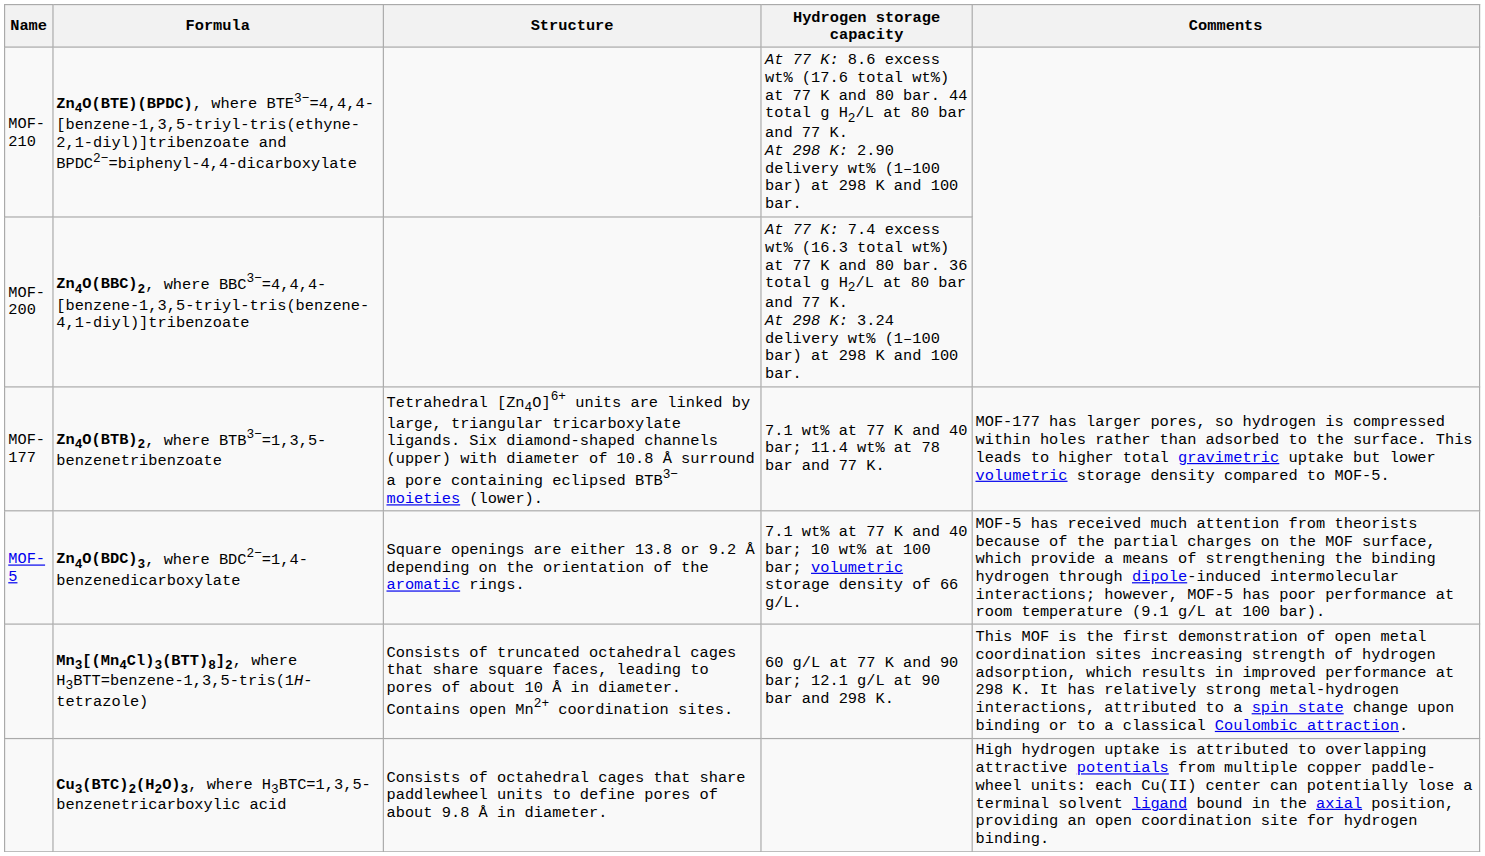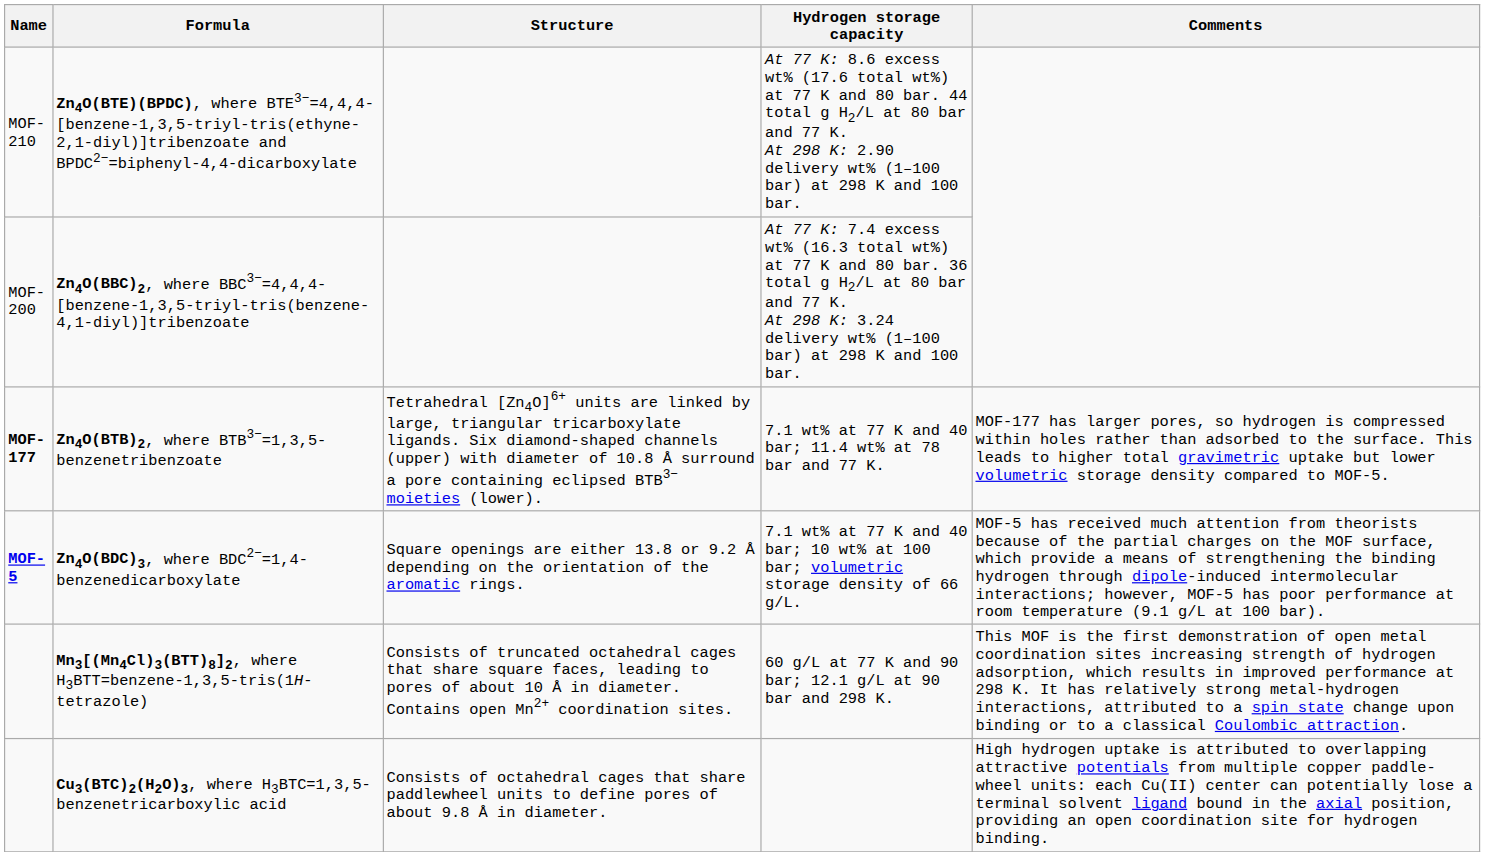(27, 449) normal -> (27, 449) bold
(27, 568) normal -> (27, 568) bold
